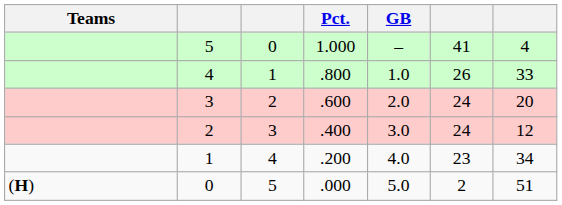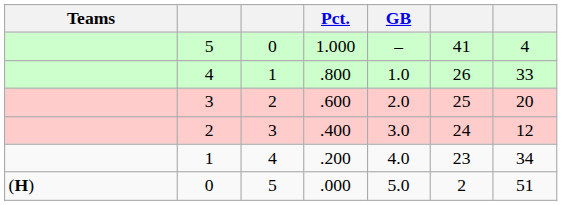(462, 102) 24 -> (462, 102) 25
